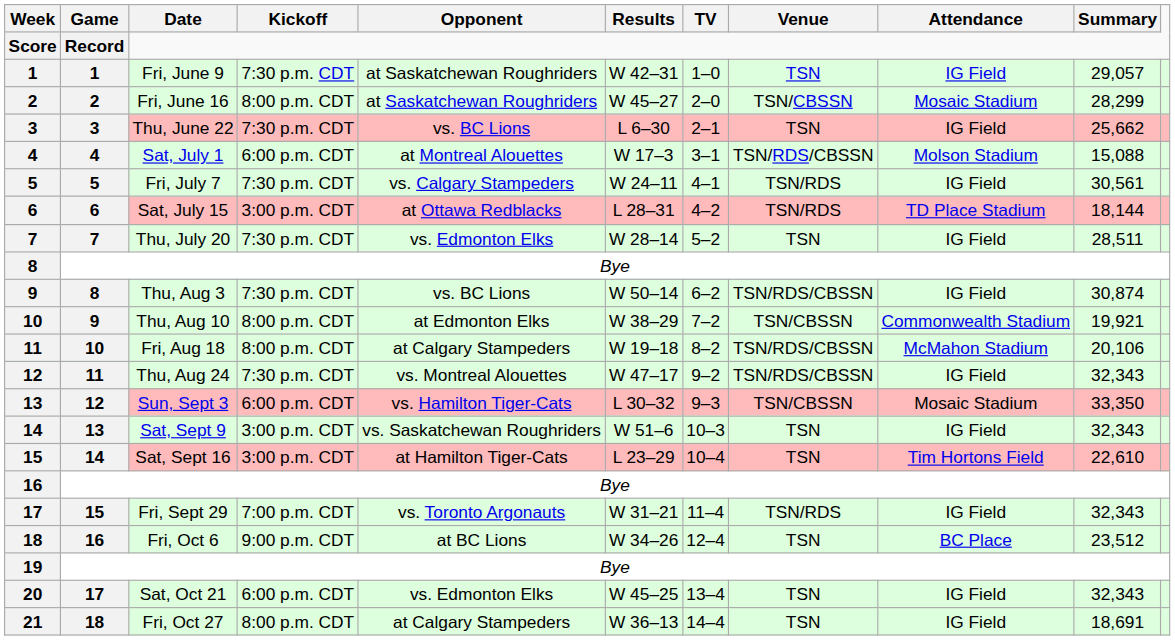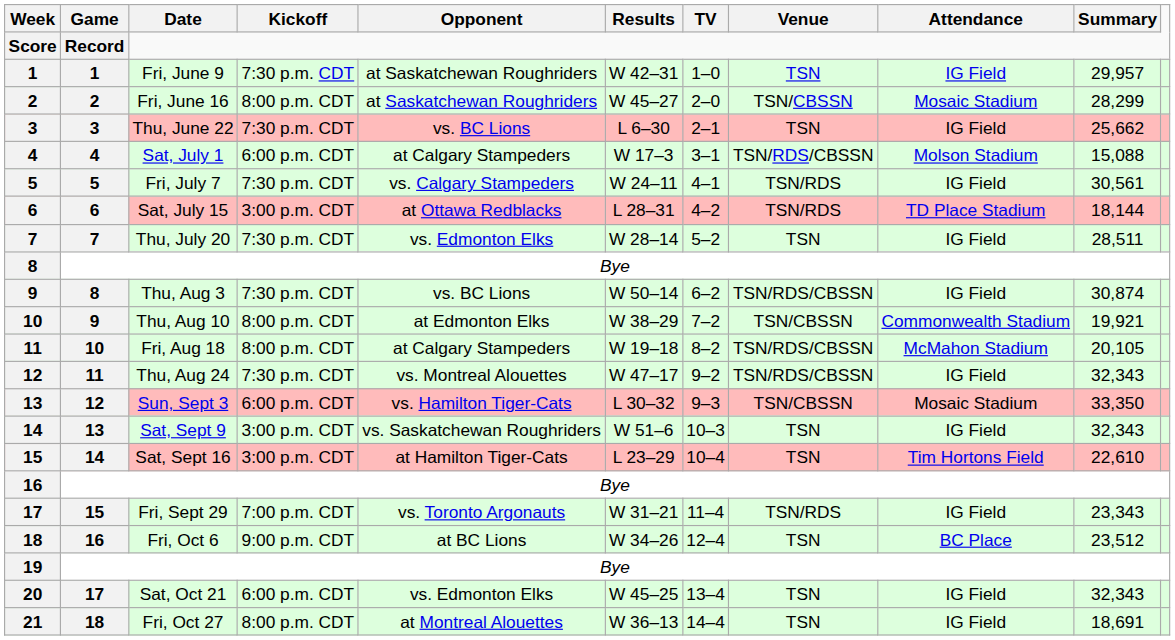(1118, 73) 29,057 -> (1118, 73) 29,957
(482, 156) at Montreal Alouettes -> (482, 156) at Calgary Stampeders
(1118, 348) 20,106 -> (1118, 348) 20,105
(1118, 512) 32,343 -> (1118, 512) 23,343
(482, 622) at Calgary Stampeders -> (482, 622) at Montreal Alouettes
